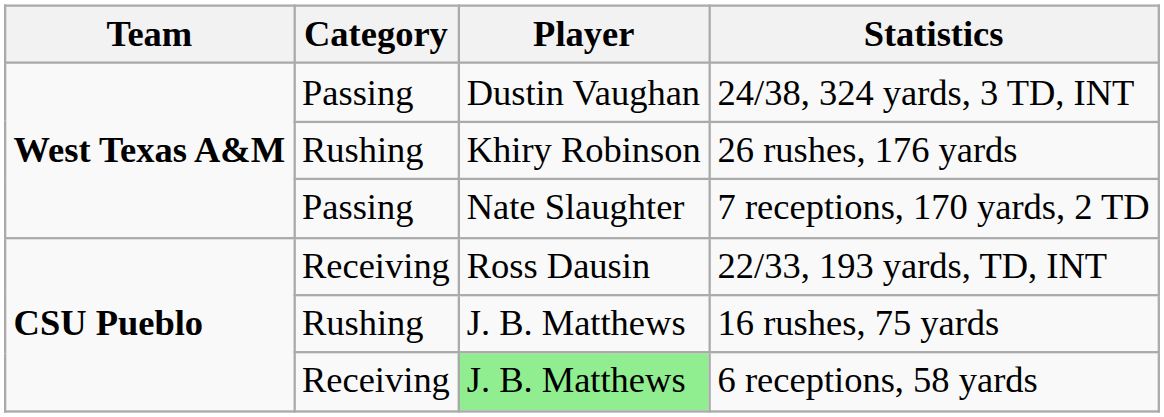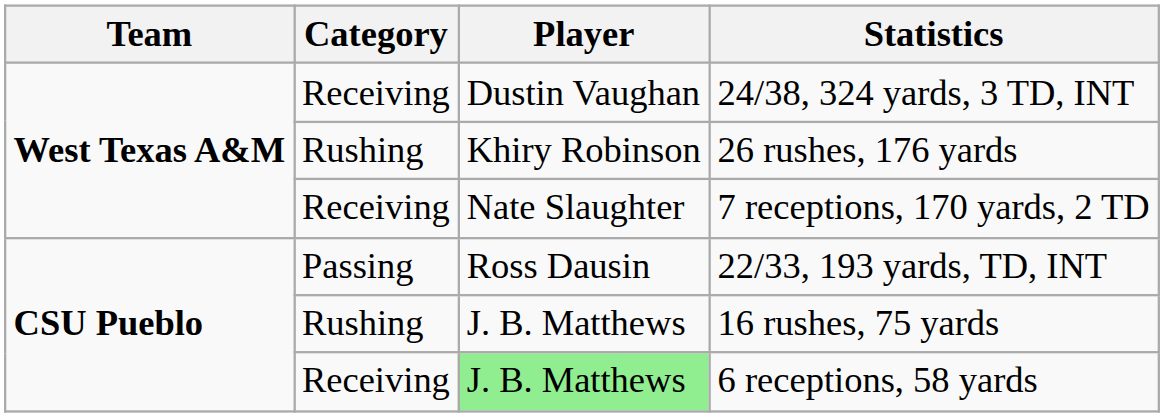(358, 91) Passing -> (376, 91) Receiving
(358, 207) Passing -> (376, 207) Receiving
(376, 265) Receiving -> (358, 265) Passing
